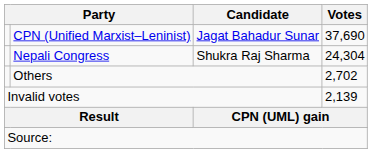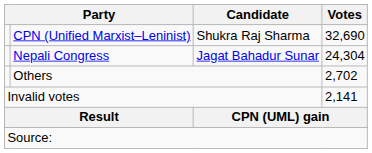(258, 35) Jagat Bahadur Sunar -> (253, 35) Shukra Raj Sharma
(345, 35) 37,690 -> (345, 35) 32,690
(253, 55) Shukra Raj Sharma -> (258, 55) Jagat Bahadur Sunar
(341, 96) 2,139 -> (341, 96) 2,141
